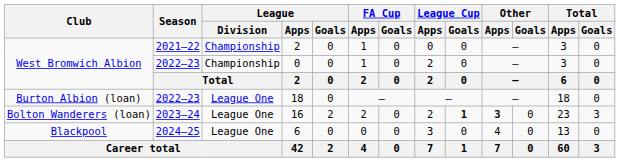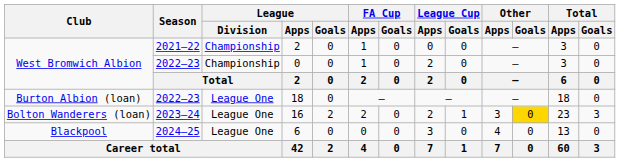(464, 115) bold -> (464, 115) normal
(497, 115) bold -> (497, 115) normal
(530, 115) no background -> (530, 115) gold background
